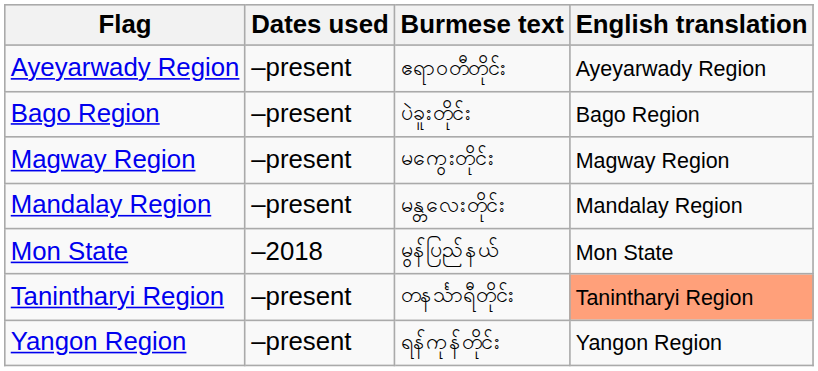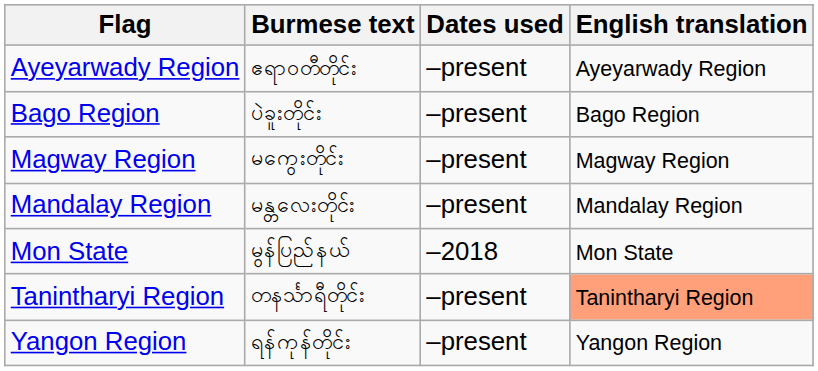columns swapped: (320, 24) <-> (482, 24)
